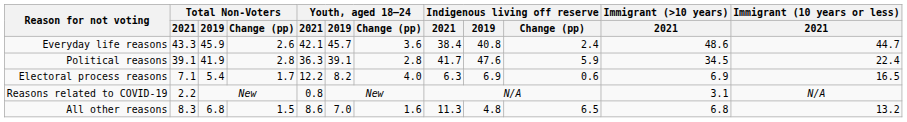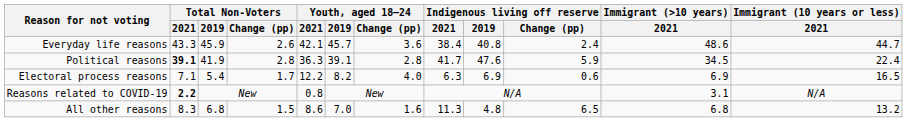(184, 61) normal -> (184, 61) bold
(187, 93) normal -> (187, 93) bold
